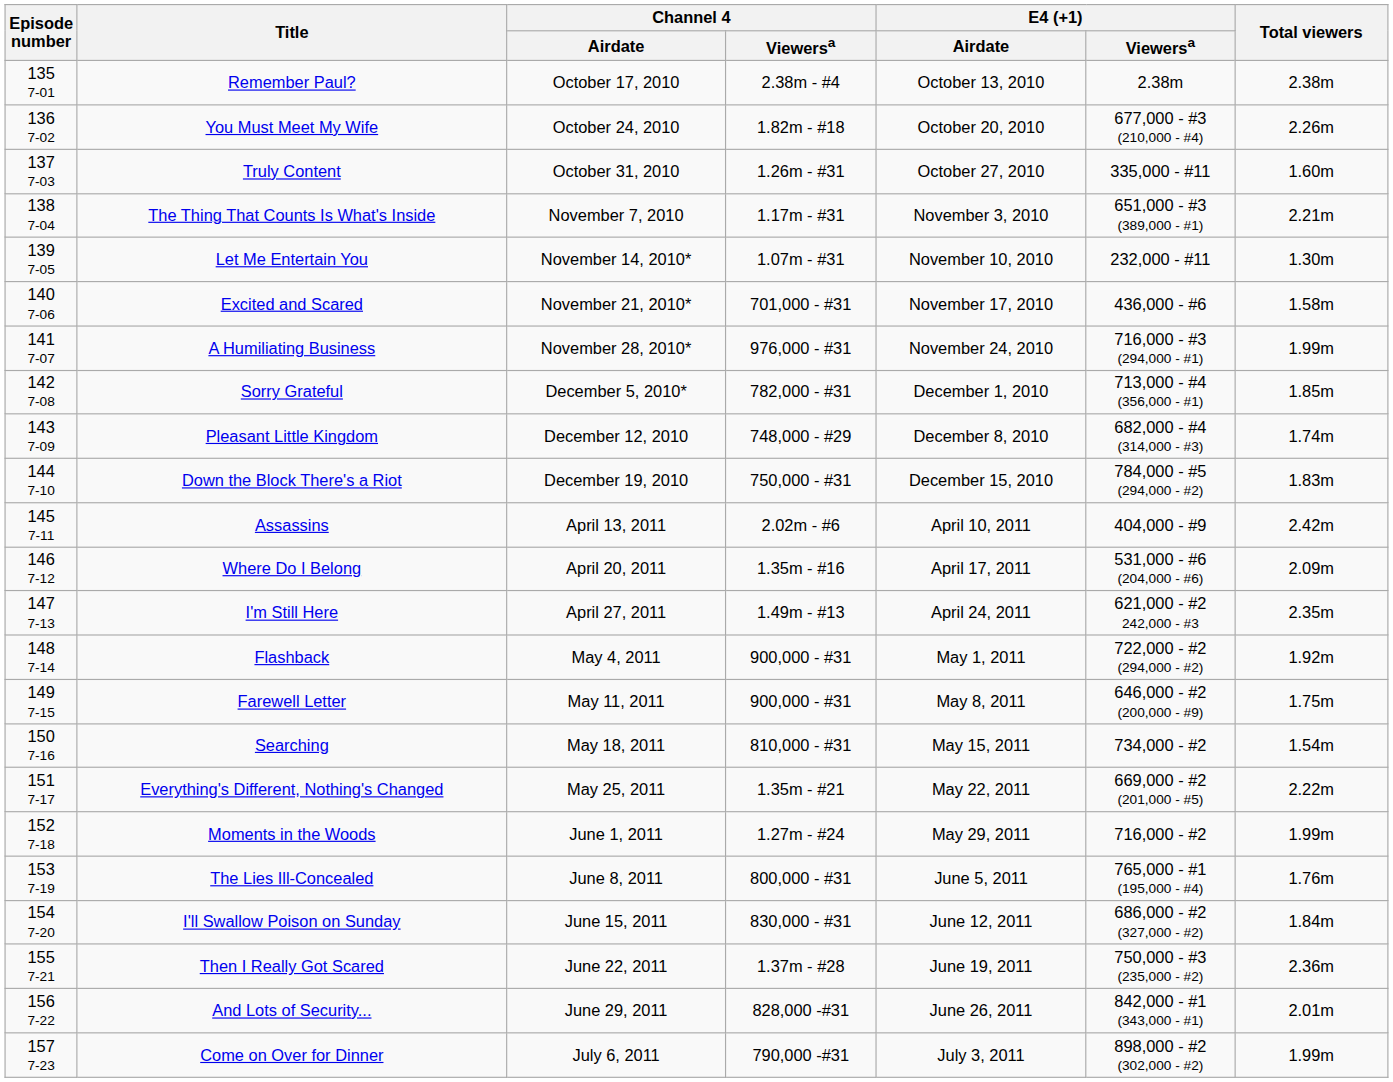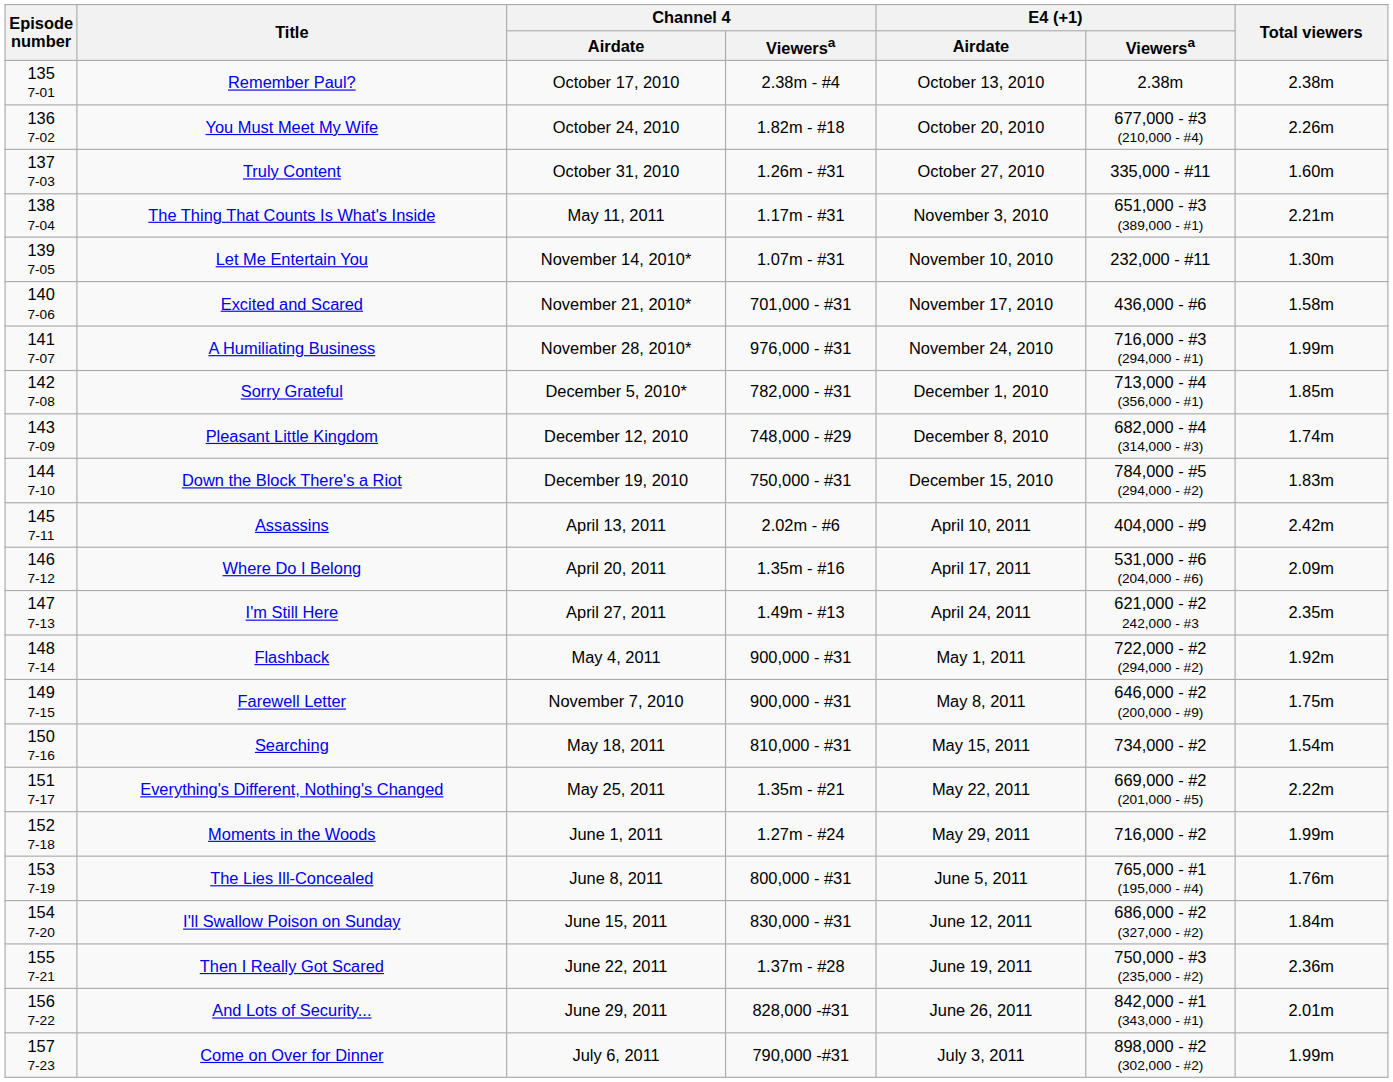(616, 216) November 7, 2010 -> (616, 216) May 11, 2011
(616, 702) May 11, 2011 -> (616, 702) November 7, 2010
